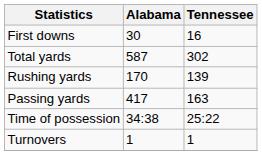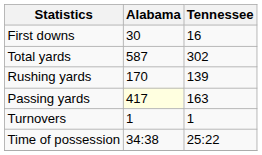(137, 98) no background -> (137, 98) lightyellow background
rows swapped: (37, 139) <-> (64, 119)
